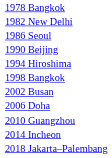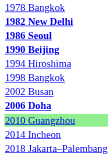(39, 21) normal -> (39, 21) bold
(28, 36) normal -> (28, 36) bold
(32, 50) normal -> (32, 50) bold
(28, 106) normal -> (28, 106) bold
(40, 120) no background -> (40, 120) lightgreen background
